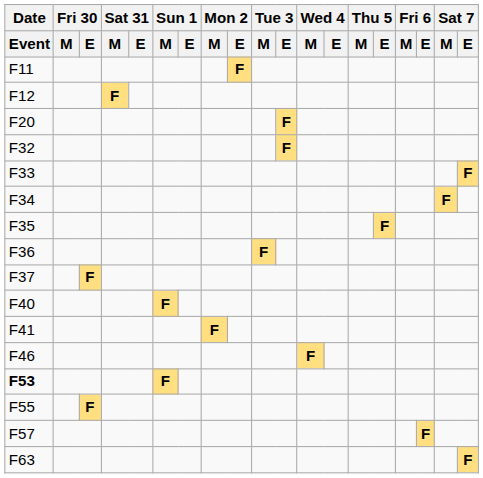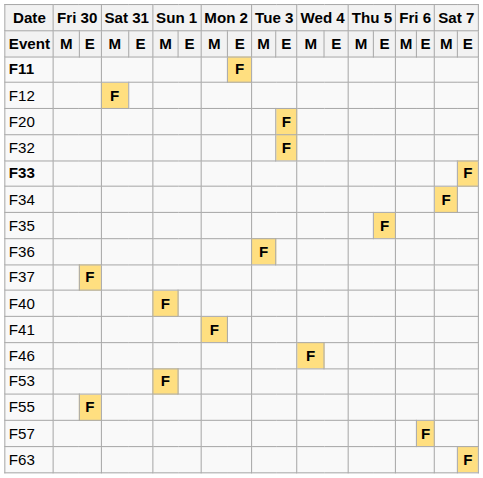(21, 69) normal -> (21, 69) bold
(22, 173) normal -> (22, 173) bold
(22, 381) bold -> (22, 381) normal
